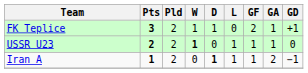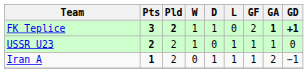(174, 28) normal -> (174, 28) bold
(273, 28) normal -> (273, 28) bold
(293, 28) normal -> (293, 28) bold
(195, 44) bold -> (195, 44) normal
(214, 60) bold -> (214, 60) normal
